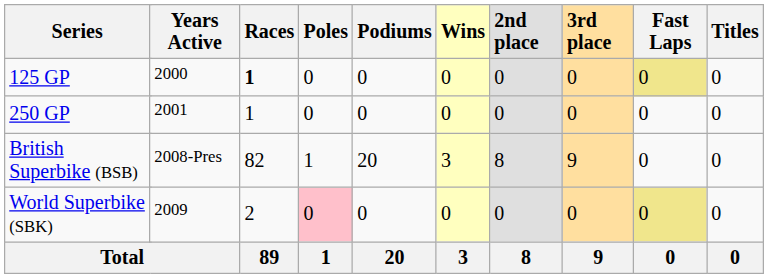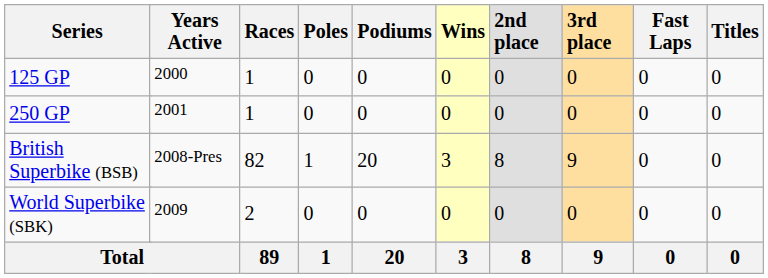(249, 77) bold -> (249, 77) normal
(644, 77) khaki background -> (644, 77) no background
(309, 214) pink background -> (309, 214) no background
(644, 214) khaki background -> (644, 214) no background
